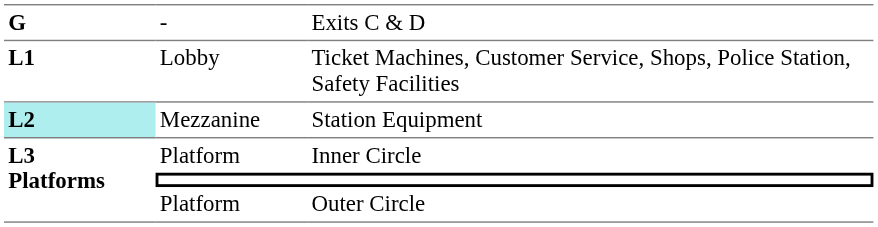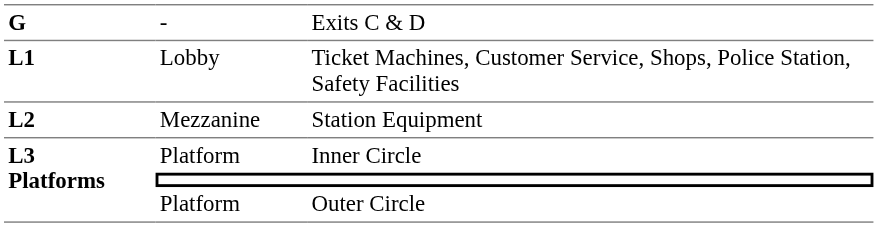(22, 119) paleturquoise background -> (22, 119) no background
